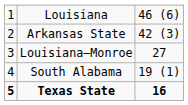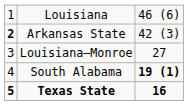(11, 34) normal -> (11, 34) bold
(159, 72) normal -> (159, 72) bold
